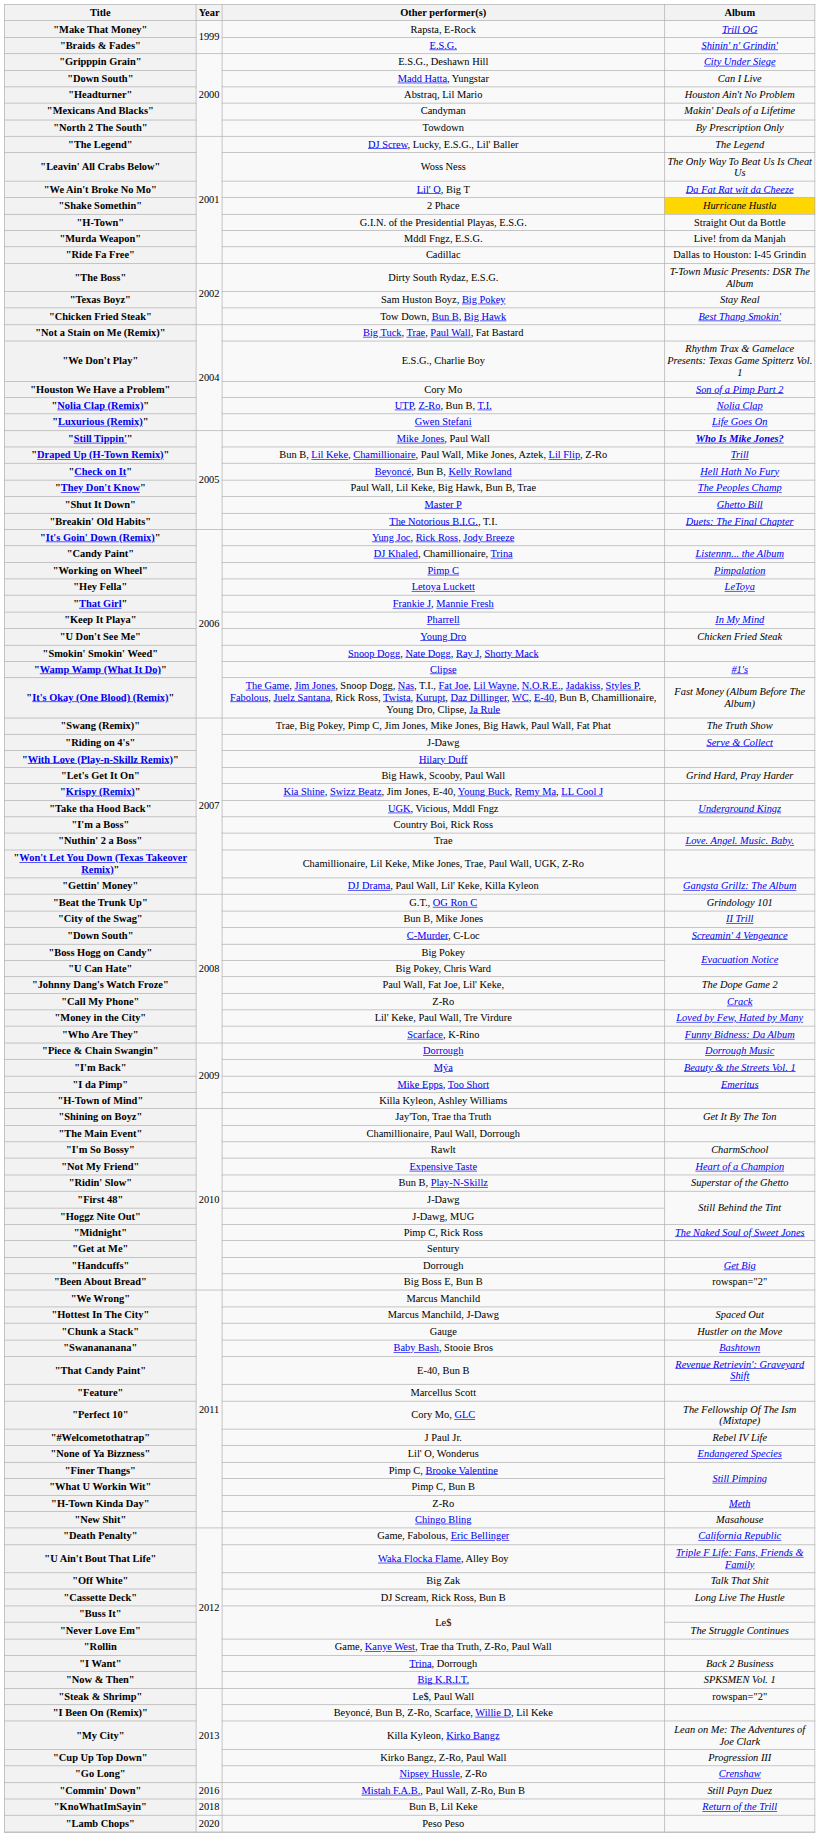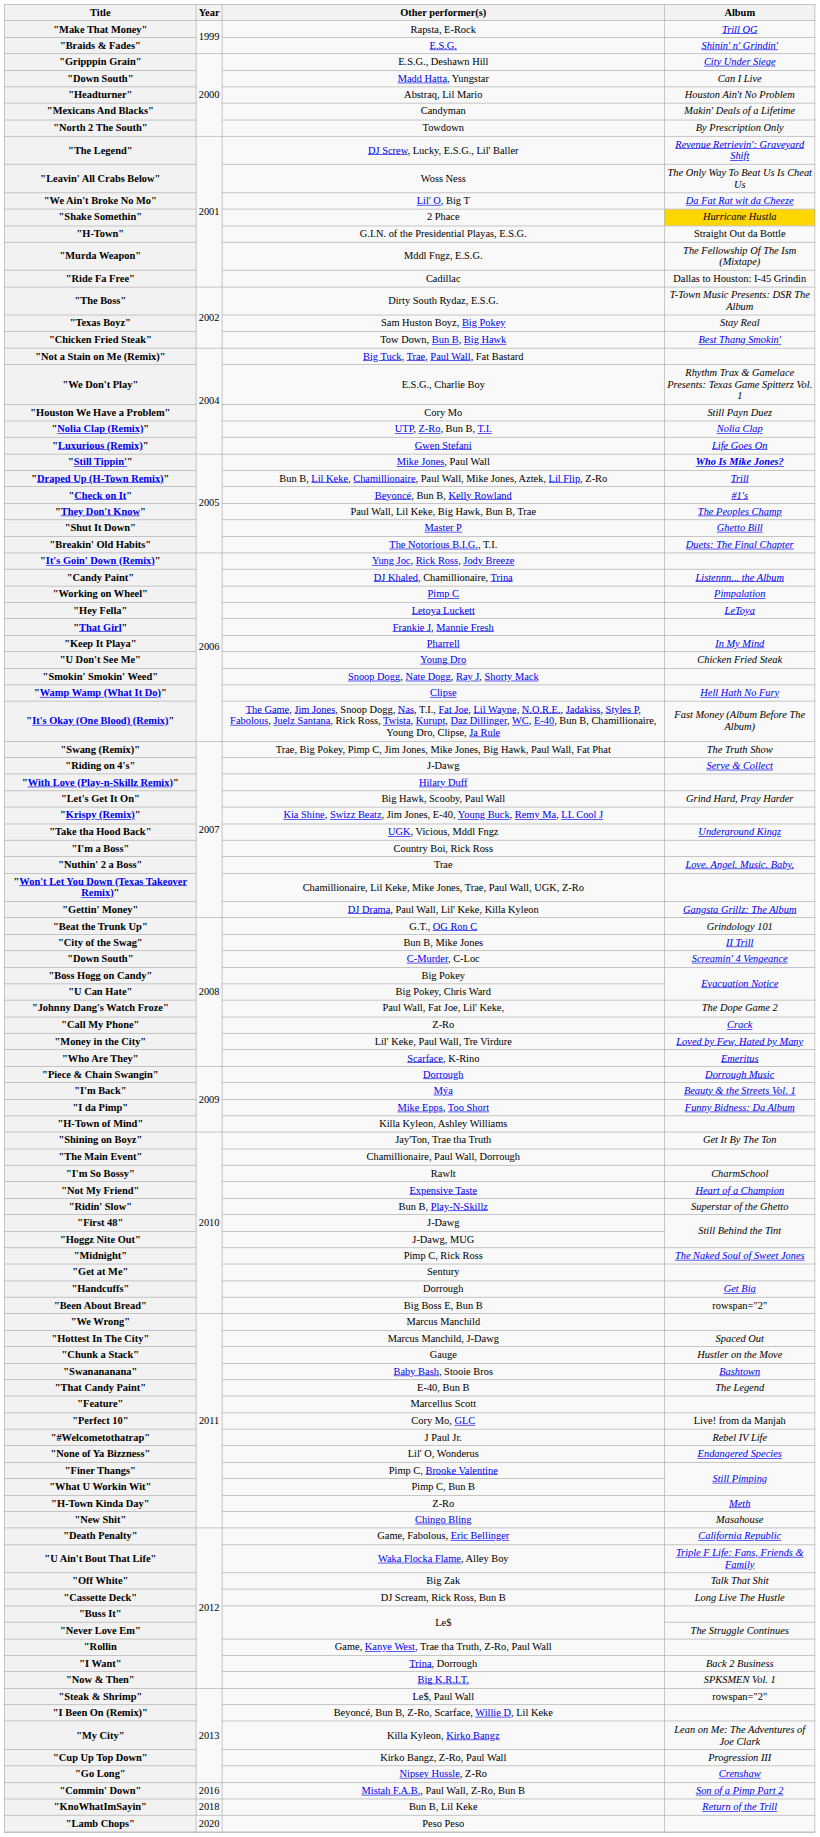(740, 144) The Legend -> (740, 150) Revenue Retrievin': Graveyard Shift
(740, 238) Live! from da Manjah -> (740, 256) The Fellowship Of The Ism (Mixtape)
(740, 389) Son of a Pimp Part 2 -> (740, 412) Still Payn Duez
(740, 471) Hell Hath No Fury -> (740, 495) #1's
(740, 669) #1's -> (740, 693) Hell Hath No Fury
(740, 1034) Funny Bidness: Da Album -> (740, 1058) Emeritus
(740, 1084) Emeritus -> (740, 1107) Funny Bidness: Da Album
(740, 1370) Revenue Retrievin': Graveyard Shift -> (740, 1388) The Legend
(740, 1415) The Fellowship Of The Ism (Mixtape) -> (740, 1421) Live! from da Manjah
(740, 1790) Still Payn Duez -> (740, 1790) Son of a Pimp Part 2
